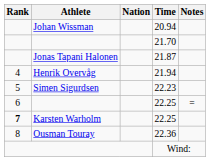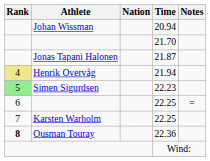(18, 73) no background -> (18, 73) khaki background
(18, 88) no background -> (18, 88) lightgreen background
(18, 118) bold -> (18, 118) normal
(18, 133) normal -> (18, 133) bold
